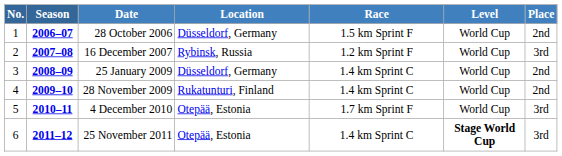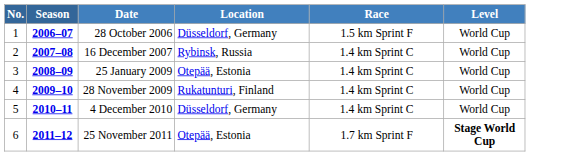- column: (541, 14)
(377, 52) 1.2 km Sprint F -> (377, 52) 1.4 km Sprint C
(227, 71) Düsseldorf, Germany -> (214, 71) Otepää, Estonia
(214, 109) Otepää, Estonia -> (227, 109) Düsseldorf, Germany
(377, 109) 1.7 km Sprint F -> (377, 109) 1.4 km Sprint C
(377, 135) 1.4 km Sprint C -> (377, 135) 1.7 km Sprint F
